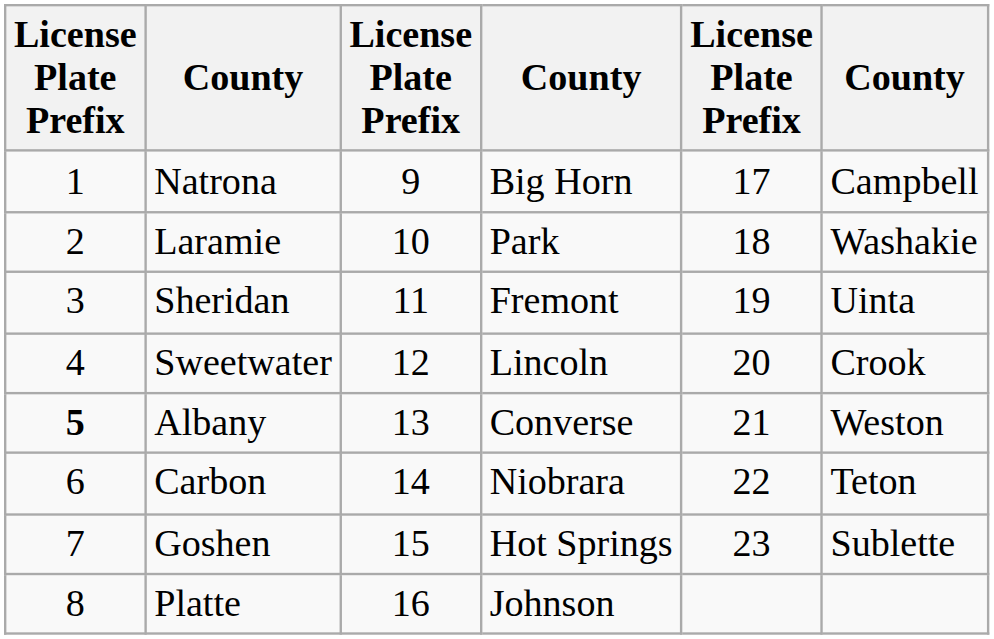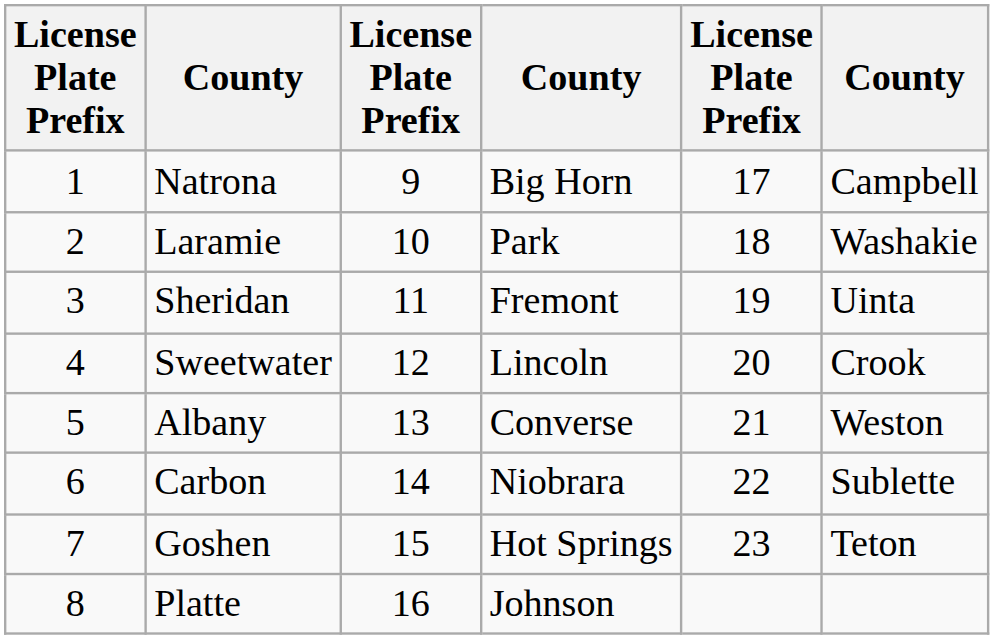(75, 422) bold -> (75, 422) normal
(874, 482) Teton -> (893, 482) Sublette
(893, 543) Sublette -> (874, 543) Teton
